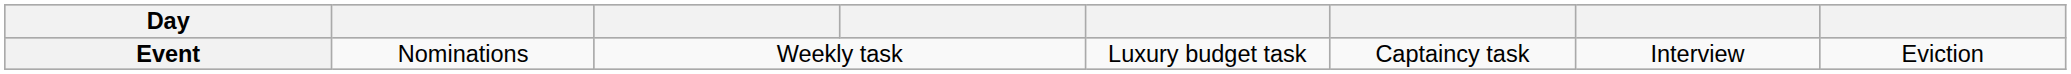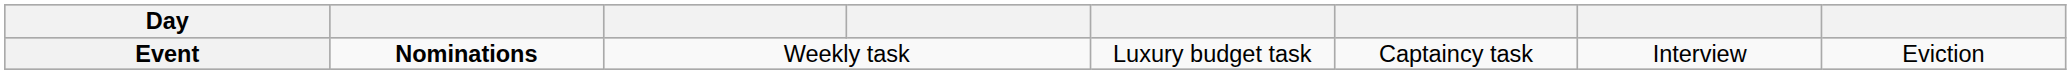(463, 53) normal -> (466, 53) bold
